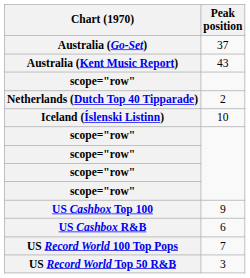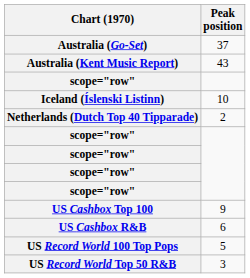rows swapped: (103, 117) <-> (103, 99)
(223, 245) 7 -> (223, 245) 5
